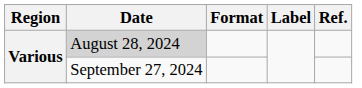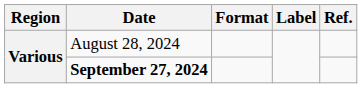(125, 43) lightgrey background -> (125, 43) no background
(136, 69) normal -> (139, 69) bold
